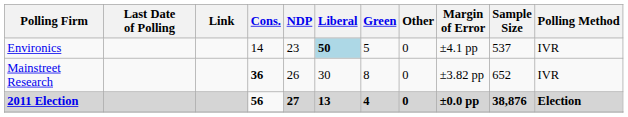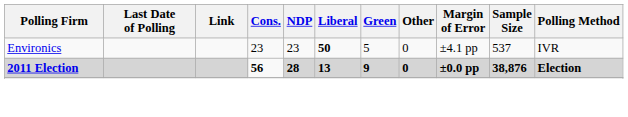(257, 48) 14 -> (257, 48) 23
(324, 48) lightblue background -> (324, 48) no background
- row: (34, 75)
(293, 101) 27 -> (293, 68) 28
(366, 101) 4 -> (366, 68) 9
